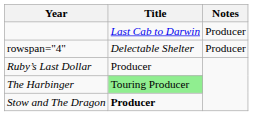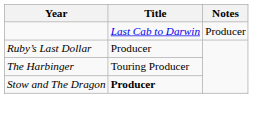- row: (36, 48)
(150, 84) lightgreen background -> (150, 66) no background
